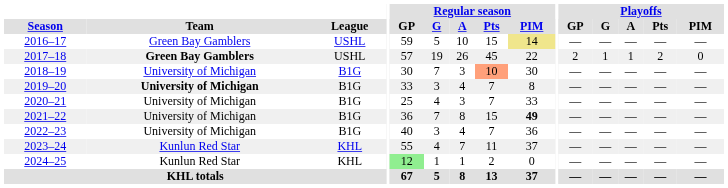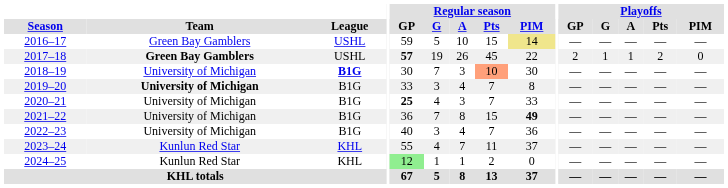(407, 56) normal -> (407, 56) bold
(350, 71) normal -> (350, 71) bold
(407, 101) normal -> (407, 101) bold
